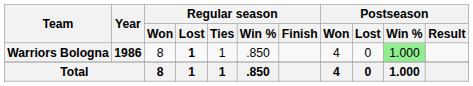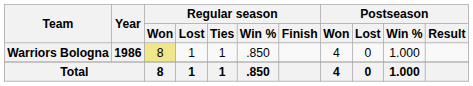(160, 53) no background -> (160, 53) khaki background
(192, 53) bold -> (192, 53) normal
(404, 53) lightgreen background -> (404, 53) no background
